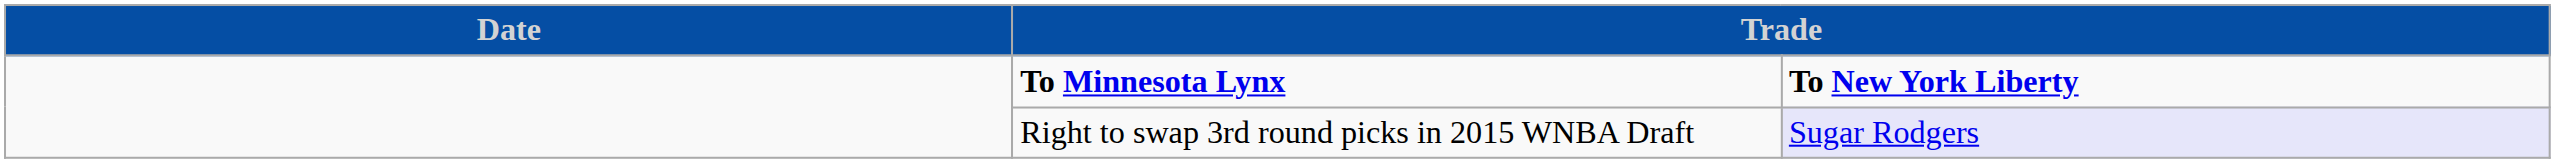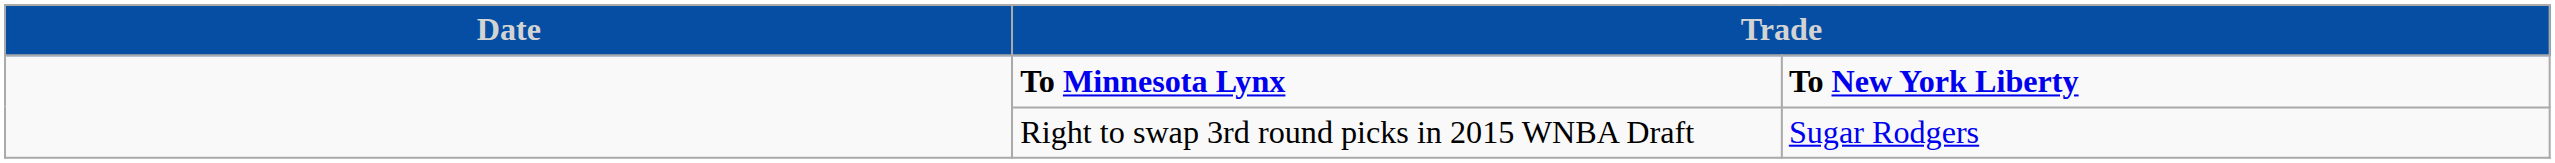(1884, 132) lavender background -> (1884, 132) no background
